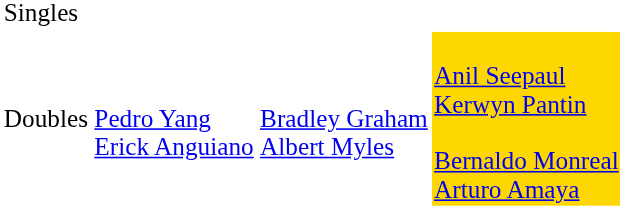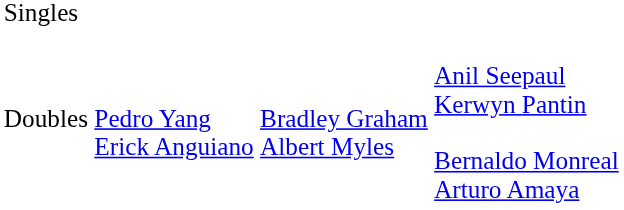(526, 132) gold background -> (526, 132) no background
